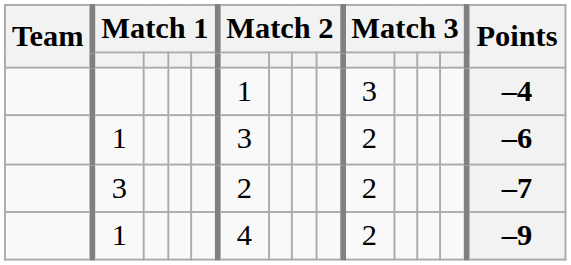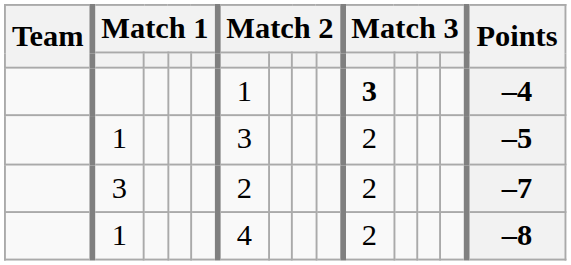(369, 90) normal -> (369, 90) bold
(517, 139) –6 -> (517, 139) –5
(517, 235) –9 -> (517, 235) –8
